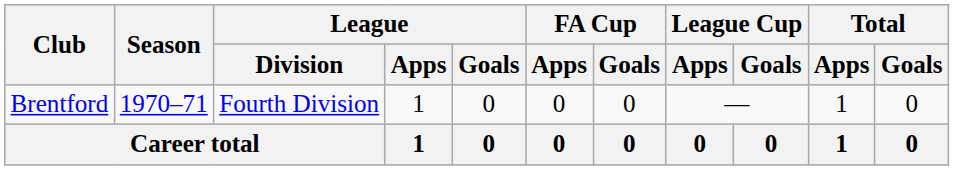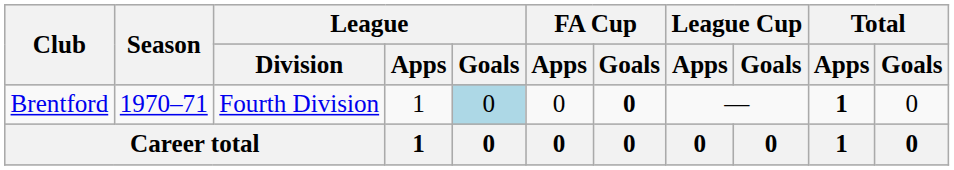(489, 104) no background -> (489, 104) lightblue background
(629, 104) normal -> (629, 104) bold
(842, 104) normal -> (842, 104) bold
